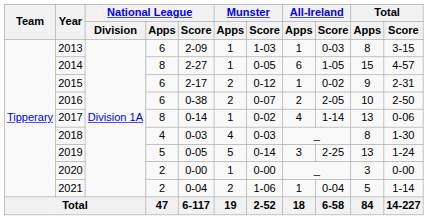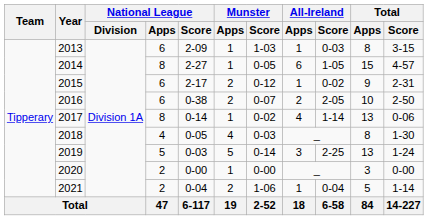(196, 135) 0-03 -> (196, 135) 0-05
(196, 153) 0-05 -> (196, 153) 0-03
